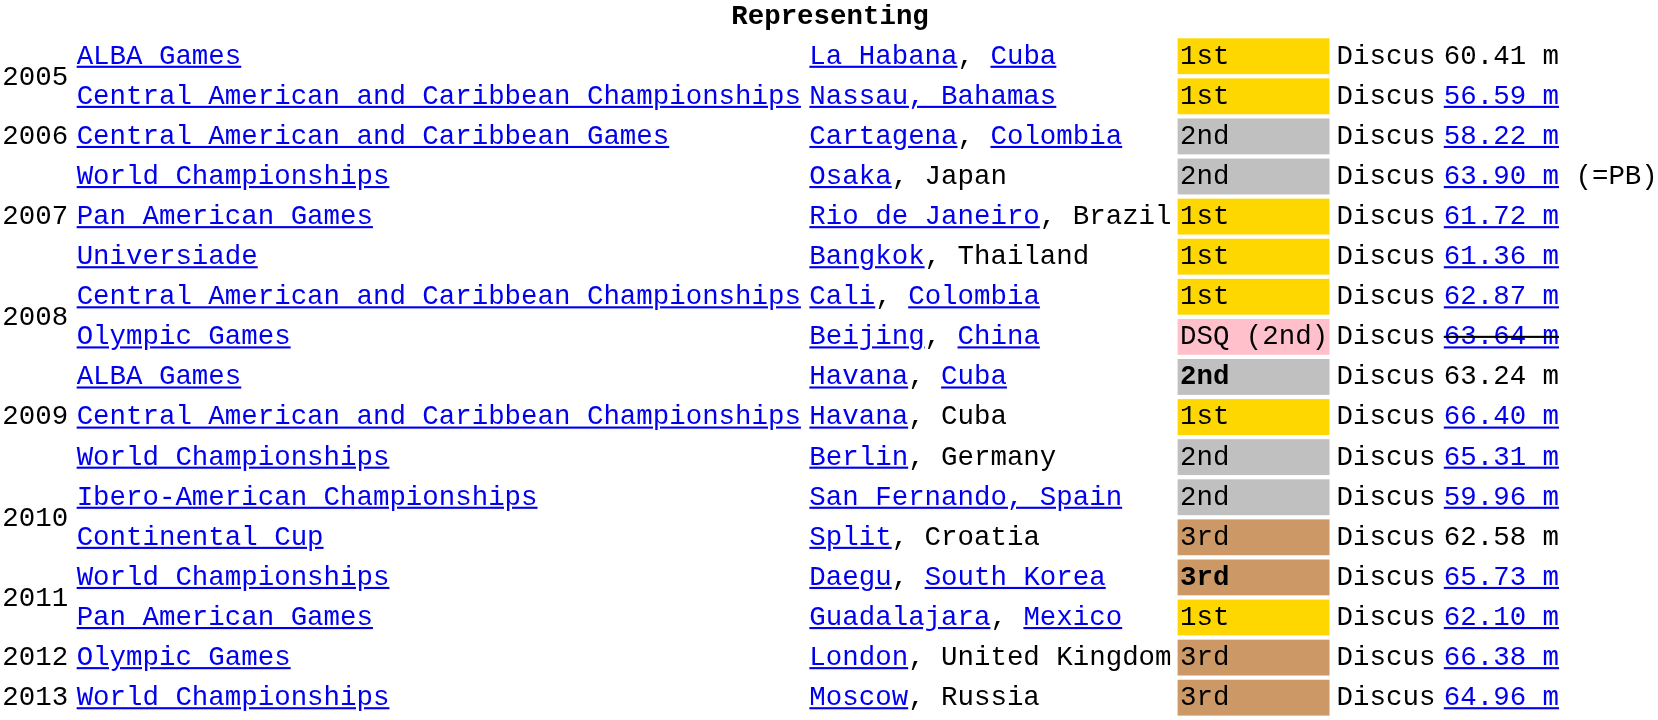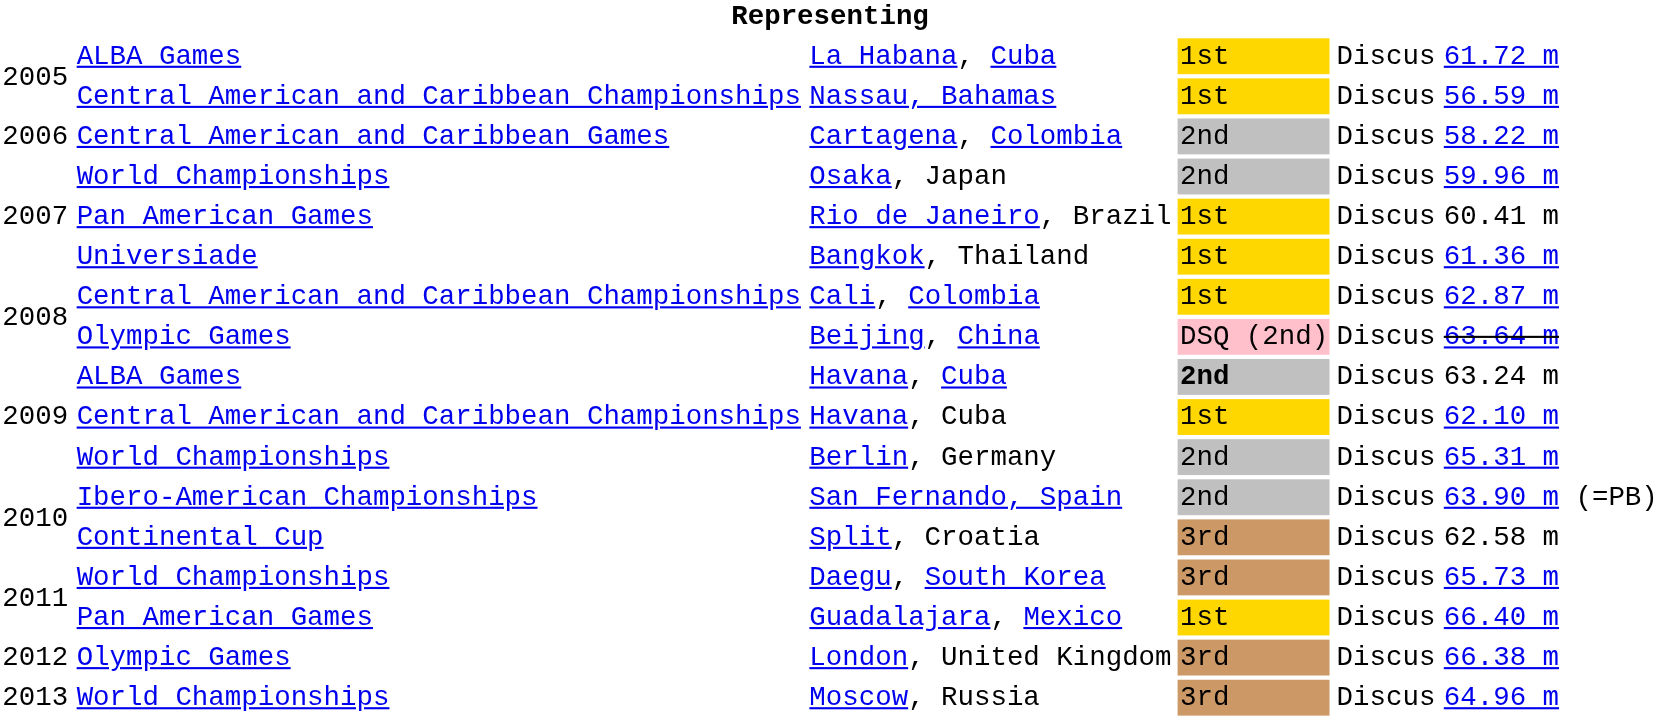(1501, 56) 60.41 m -> (1501, 56) 61.72 m
(1551, 177) 63.90 m (=PB) -> (1501, 177) 59.96 m
(1501, 217) 61.72 m -> (1501, 217) 60.41 m
(1501, 417) 66.40 m -> (1501, 417) 62.10 m
(1501, 497) 59.96 m -> (1551, 497) 63.90 m (=PB)
(1205, 577) bold -> (1205, 577) normal
(1501, 618) 62.10 m -> (1501, 618) 66.40 m
